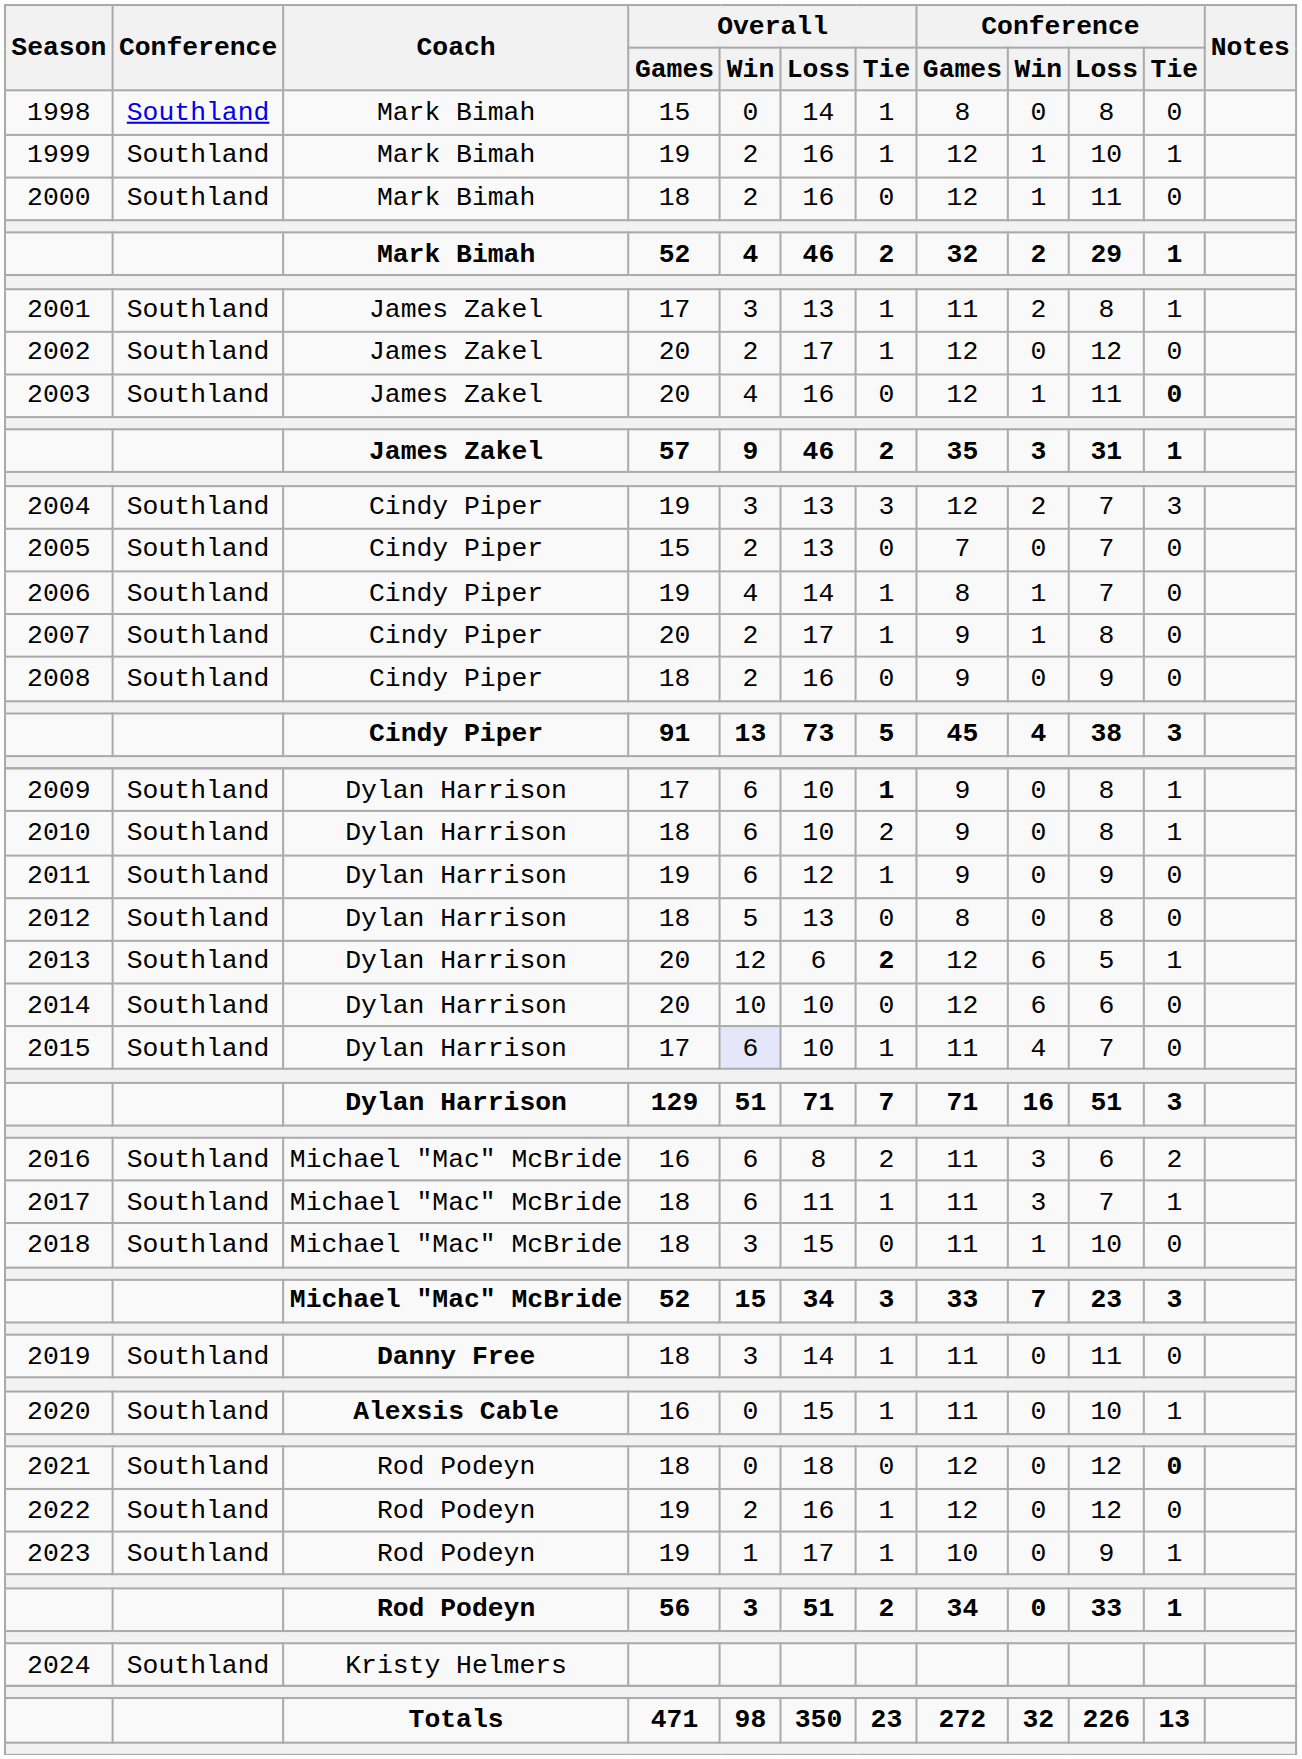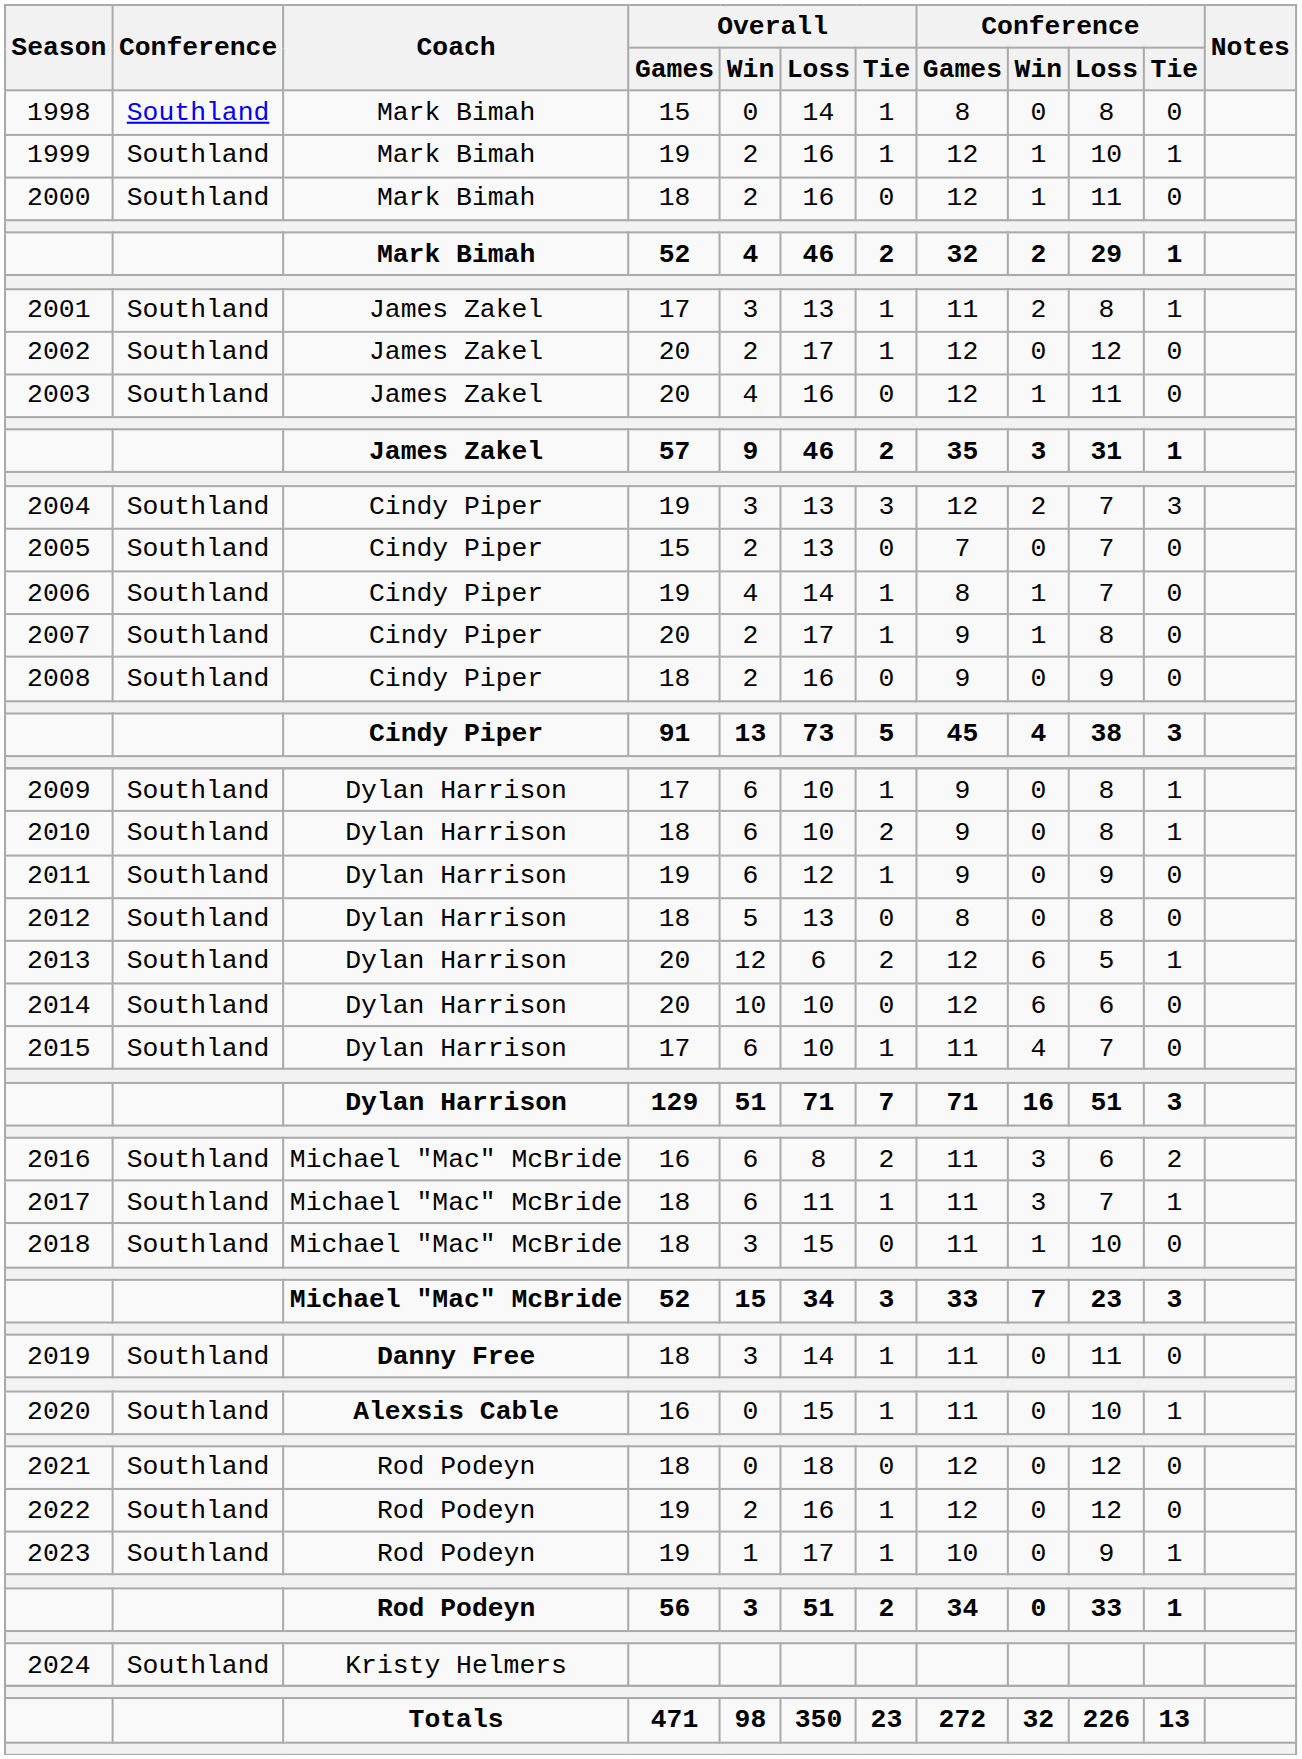(1174, 396) bold -> (1174, 396) normal
(886, 790) bold -> (886, 790) normal
(886, 962) bold -> (886, 962) normal
(750, 1048) lavender background -> (750, 1048) no background
(1174, 1468) bold -> (1174, 1468) normal
